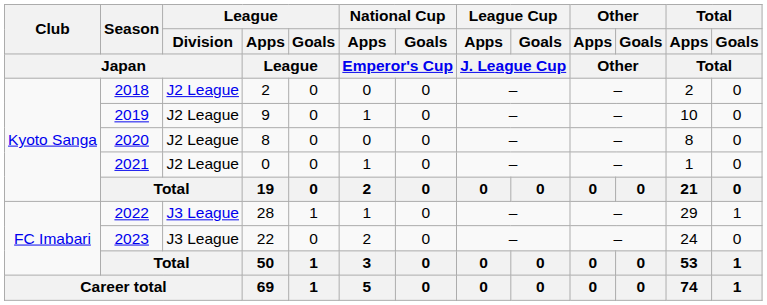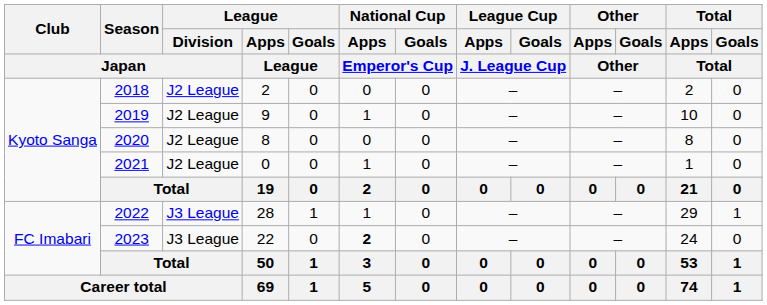(367, 238) normal -> (367, 238) bold
